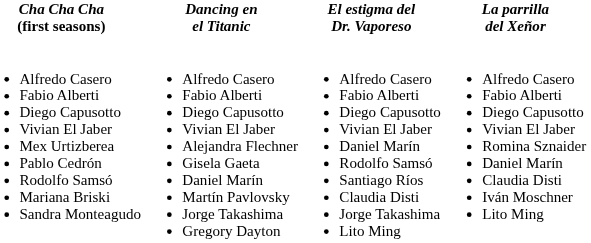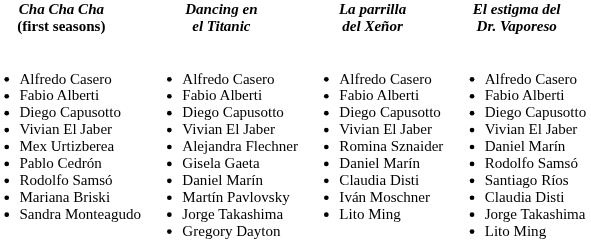columns swapped: (371, 17) <-> (515, 17)
